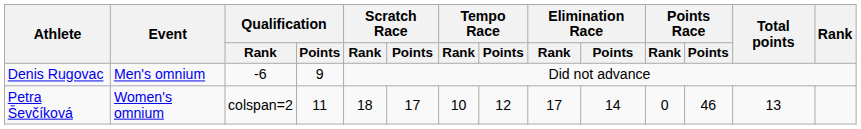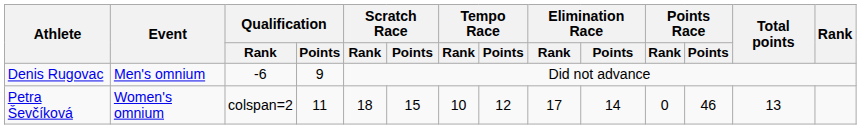(412, 105) 17 -> (412, 105) 15
